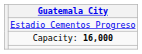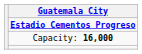(73, 25) normal -> (73, 25) bold
